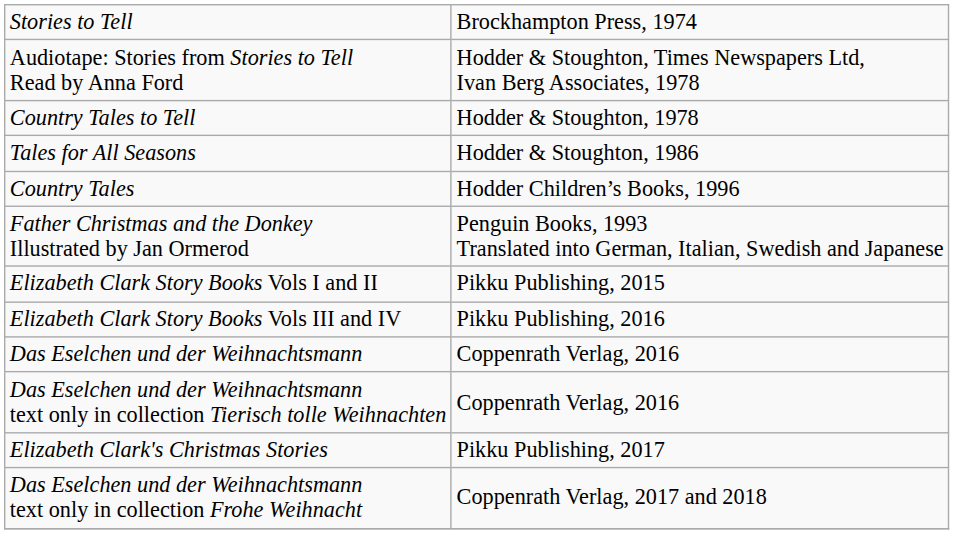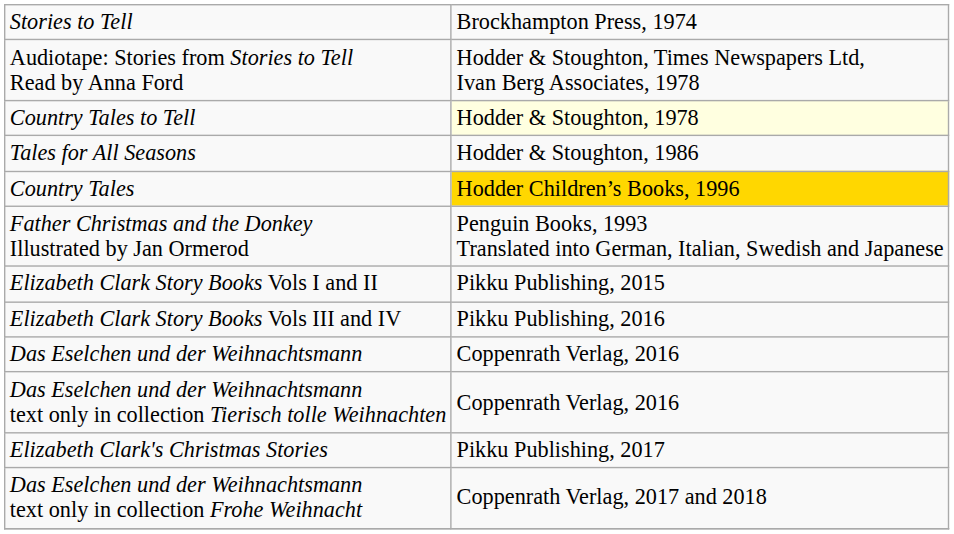(578, 117) no background -> (578, 117) lightyellow background
(598, 188) no background -> (598, 188) gold background
